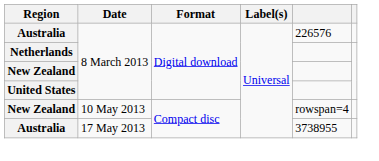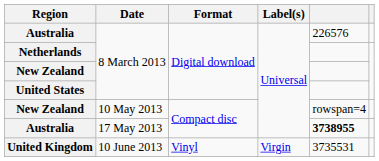(316, 128) normal -> (334, 128) bold
+ row: (50, 147)
